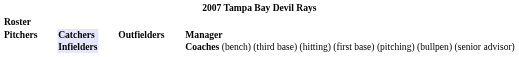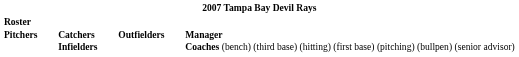(78, 41) lavender background -> (78, 41) no background
